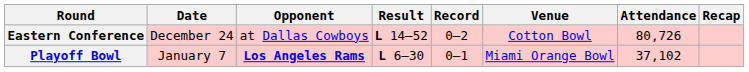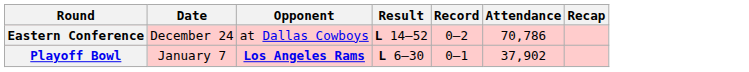- column: (550, 15)
(658, 35) 80,726 -> (523, 35) 70,786
(658, 56) 37,102 -> (523, 56) 37,902
